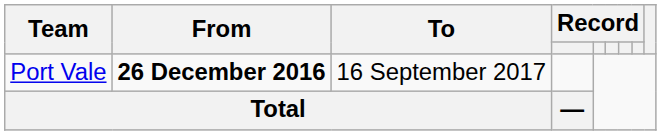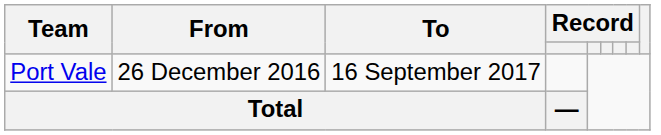(222, 72) bold -> (219, 72) normal
